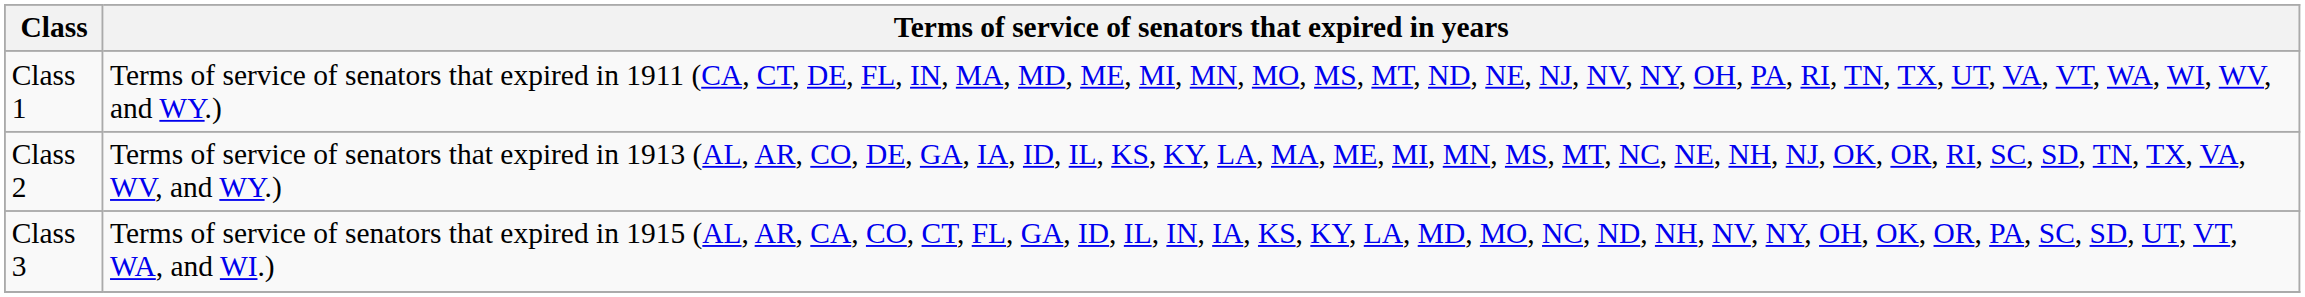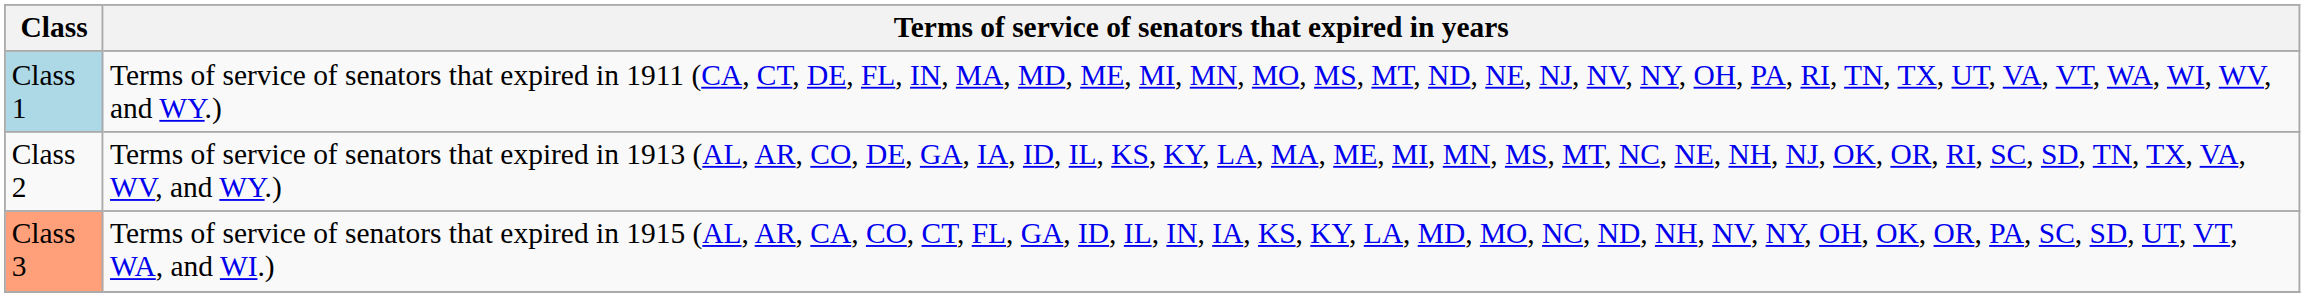(44, 91) no background -> (44, 91) lightblue background
(44, 250) no background -> (44, 250) lightsalmon background
